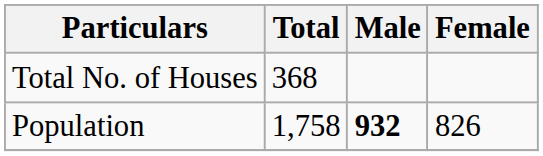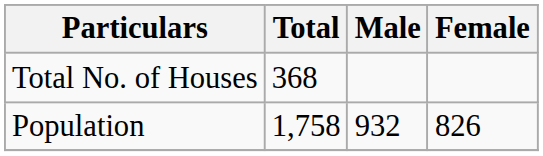(378, 125) bold -> (378, 125) normal
